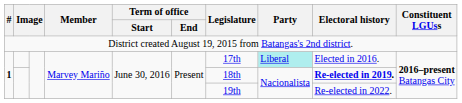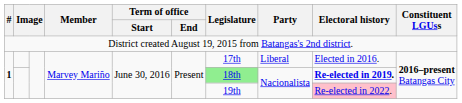(275, 59) paleturquoise background -> (275, 59) no background
(232, 75) no background -> (232, 75) lightgreen background
(353, 91) no background -> (353, 91) pink background
